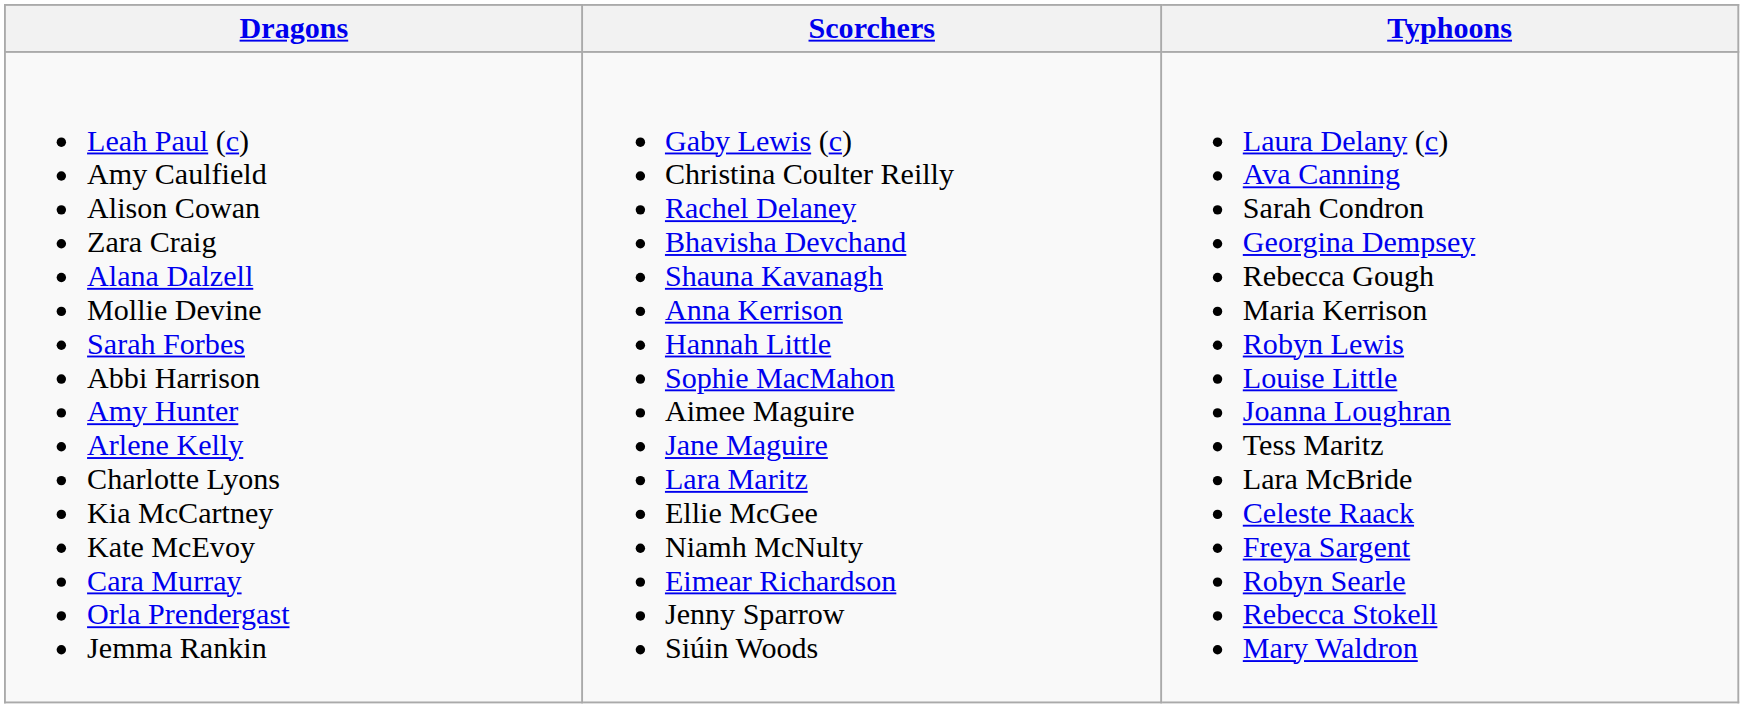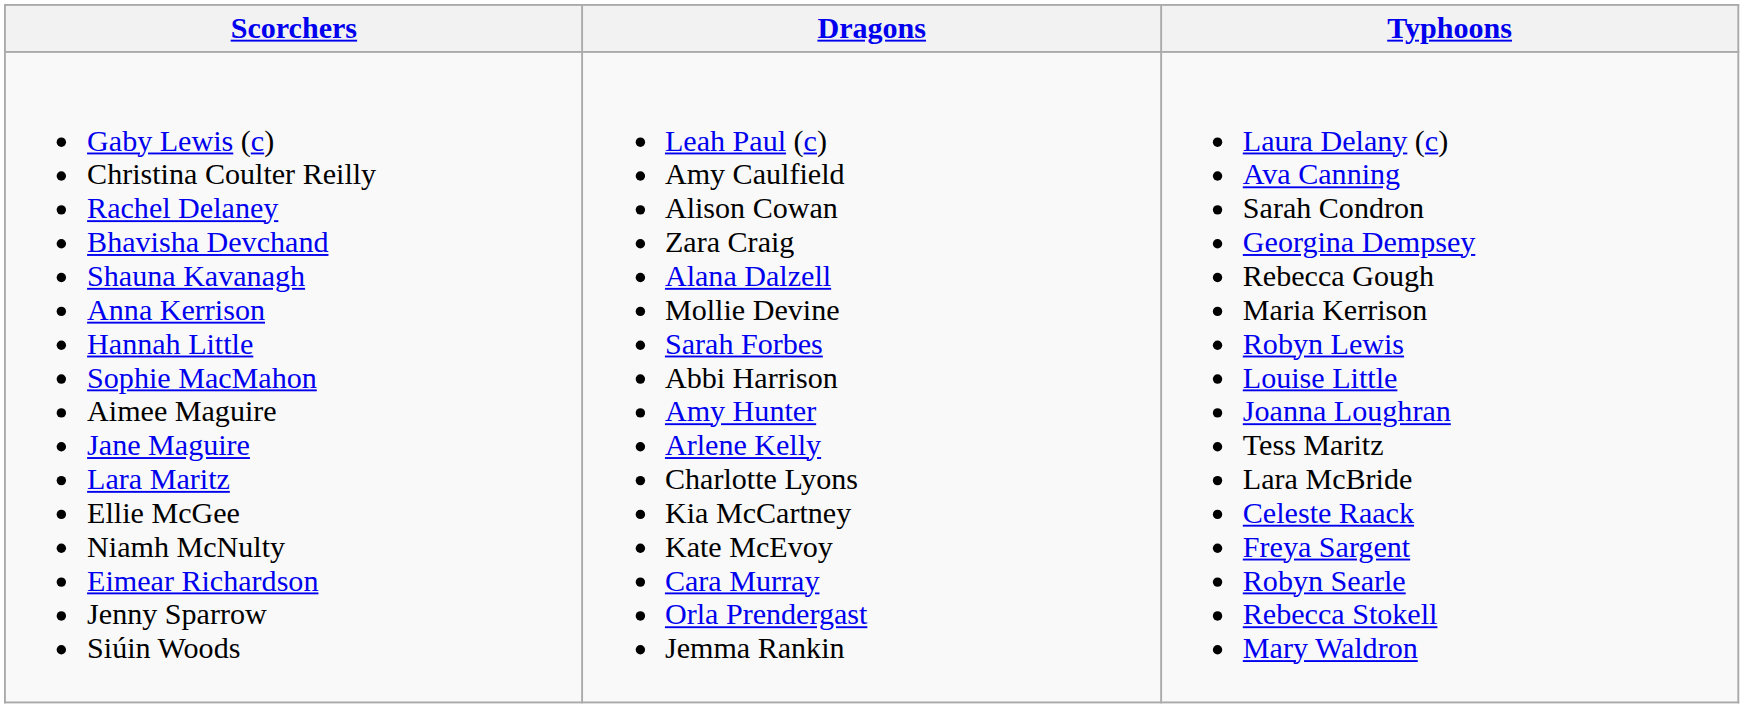columns swapped: (294, 28) <-> (872, 28)
